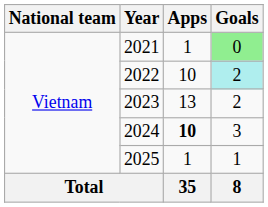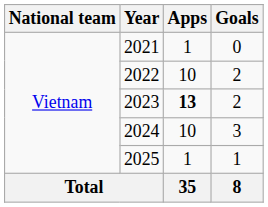(237, 46) lightgreen background -> (237, 46) no background
(237, 74) paleturquoise background -> (237, 74) no background
(187, 103) normal -> (187, 103) bold
(187, 131) bold -> (187, 131) normal
